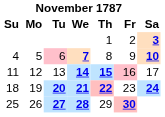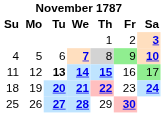(62, 56) pink background -> (62, 56) no background
(109, 56) no background -> (109, 56) lightgrey background
(132, 56) no background -> (132, 56) lightgreen background
(59, 72) normal -> (59, 72) bold
(129, 72) pink background -> (129, 72) no background
(153, 72) no background -> (153, 72) lightgreen background
